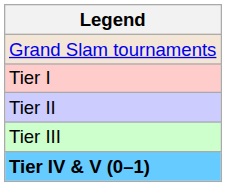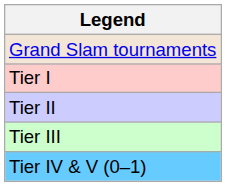(80, 166) bold -> (78, 166) normal
